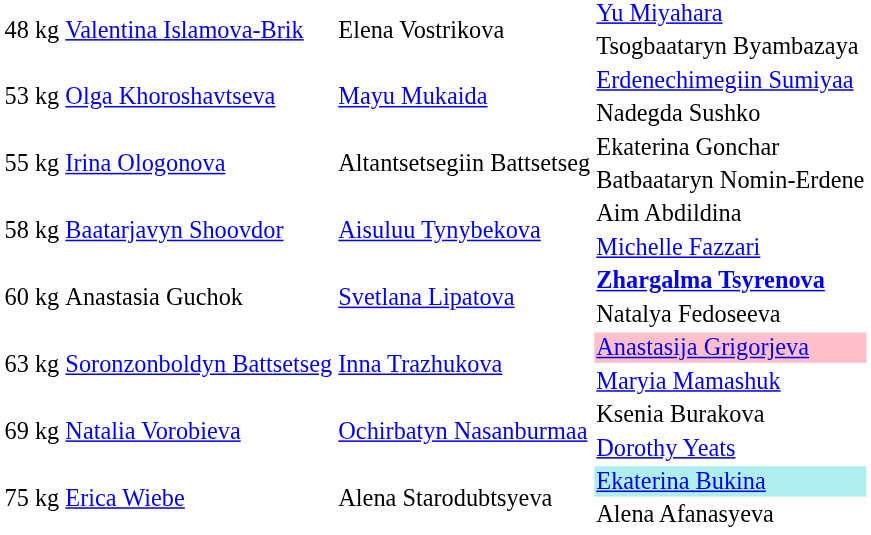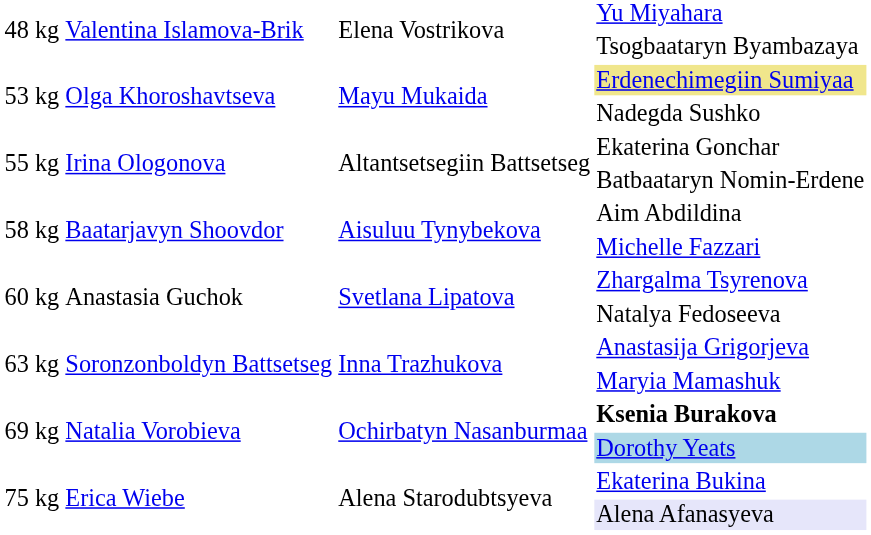(725, 79) no background -> (725, 79) khaki background
(711, 280) bold -> (702, 280) normal
(703, 347) pink background -> (703, 347) no background
(680, 414) normal -> (686, 414) bold
(666, 447) no background -> (666, 447) lightblue background
(681, 481) paleturquoise background -> (681, 481) no background
(685, 514) no background -> (685, 514) lavender background
